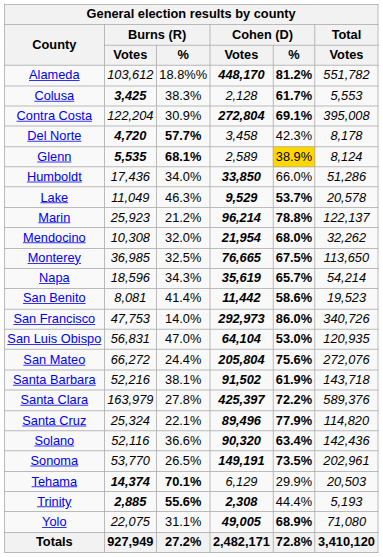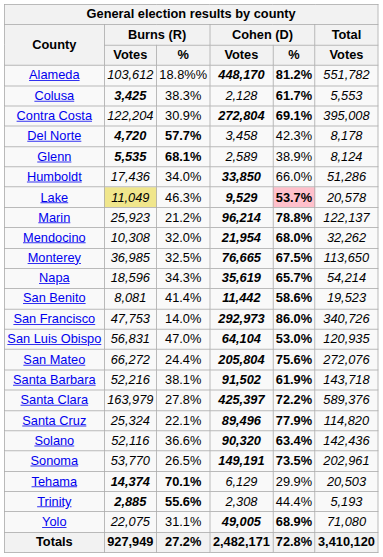(294, 156) gold background -> (294, 156) no background
(130, 197) no background -> (130, 197) khaki background
(294, 197) no background -> (294, 197) pink background
(241, 501) bold -> (241, 501) normal
